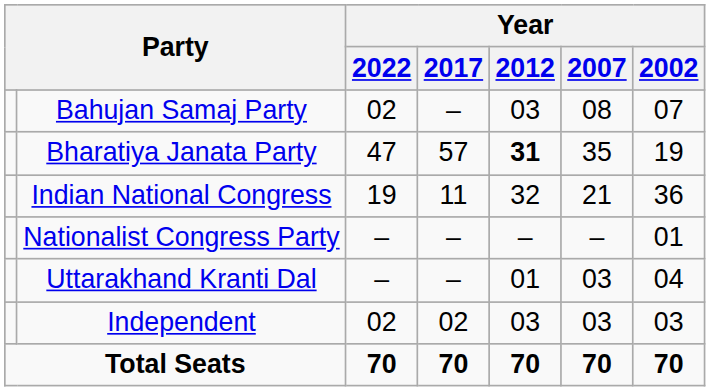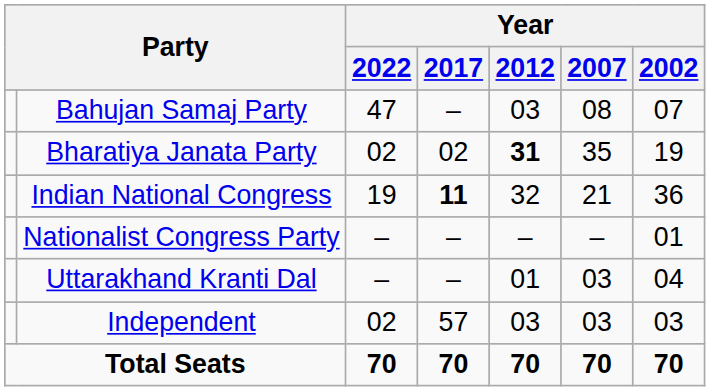(382, 110) 02 -> (382, 110) 47
(382, 152) 47 -> (382, 152) 02
(453, 152) 57 -> (453, 152) 02
(453, 195) normal -> (453, 195) bold
(453, 322) 02 -> (453, 322) 57
